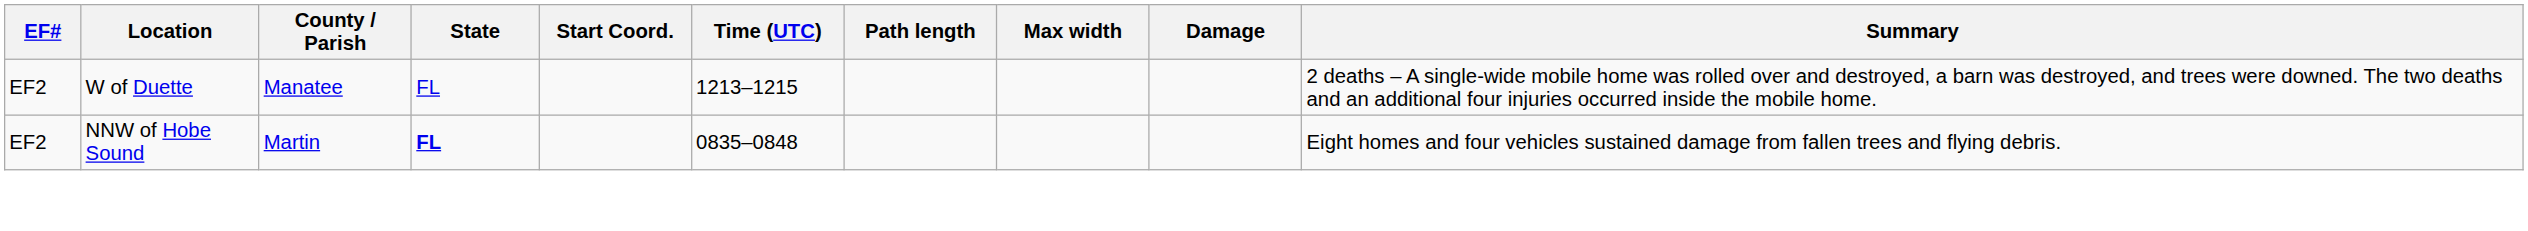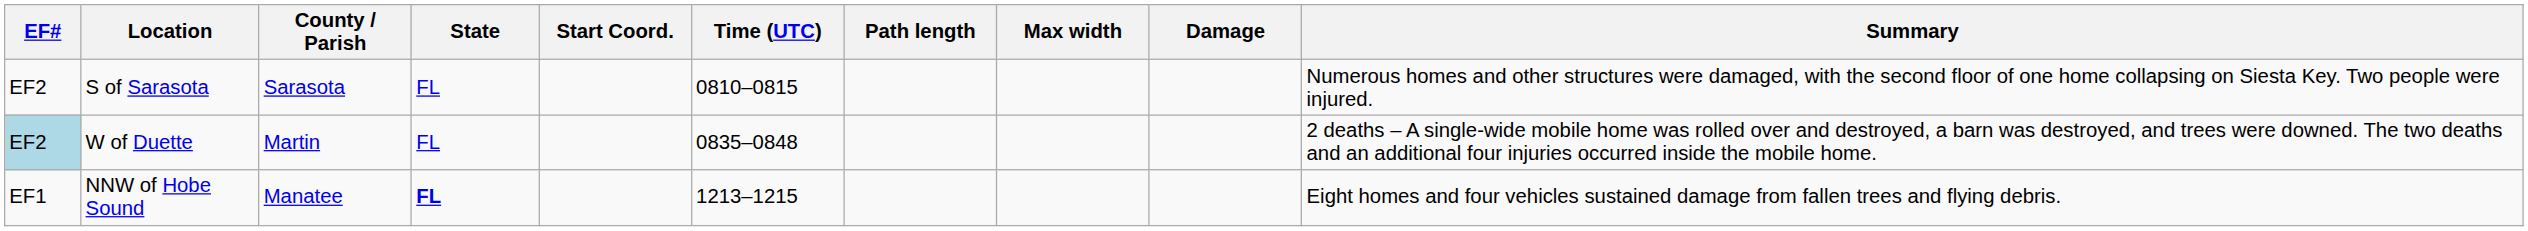+ row: (147, 87)
(28, 87) no background -> (28, 142) lightblue background
(303, 87) Manatee -> (292, 142) Martin
(747, 87) 1213–1215 -> (747, 142) 0835–0848
(28, 142) EF2 -> (28, 197) EF1
(292, 142) Martin -> (303, 197) Manatee
(747, 142) 0835–0848 -> (747, 197) 1213–1215
